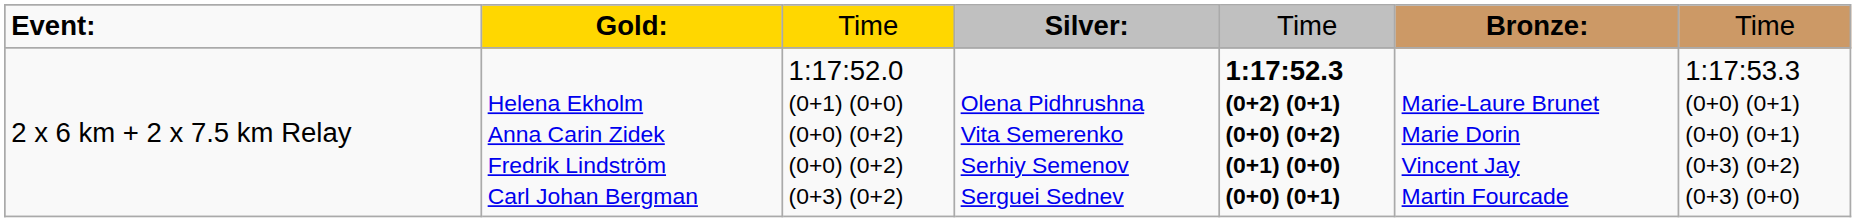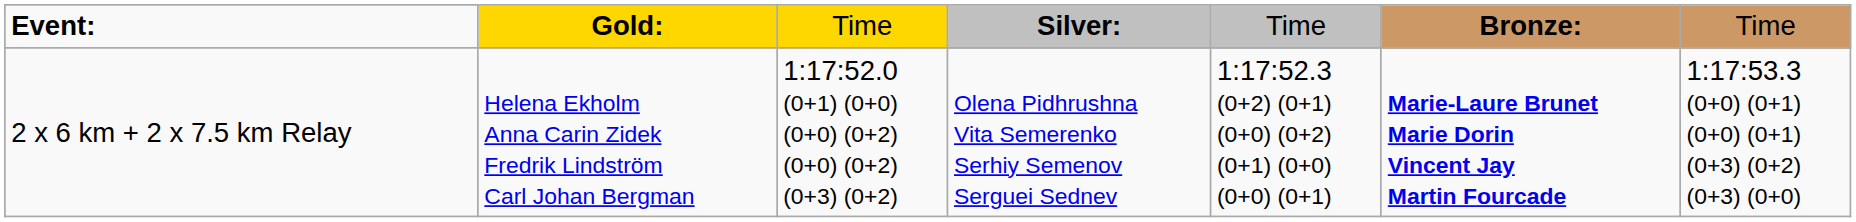(1284, 131) bold -> (1274, 131) normal
(1500, 149) normal -> (1493, 147) bold
